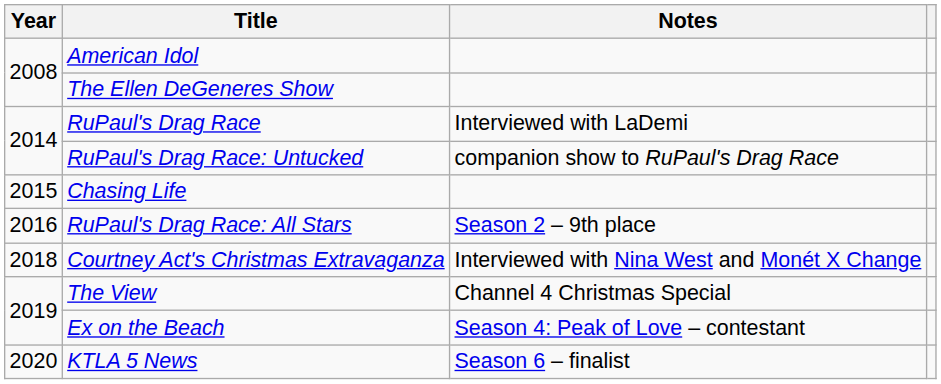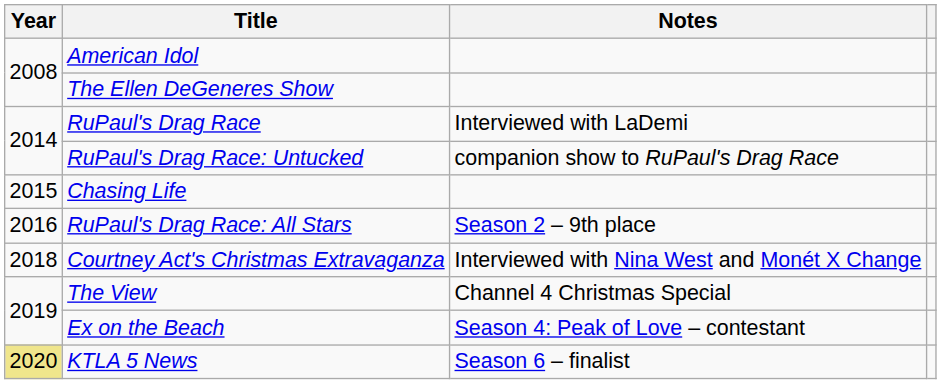(33, 361) no background -> (33, 361) khaki background
